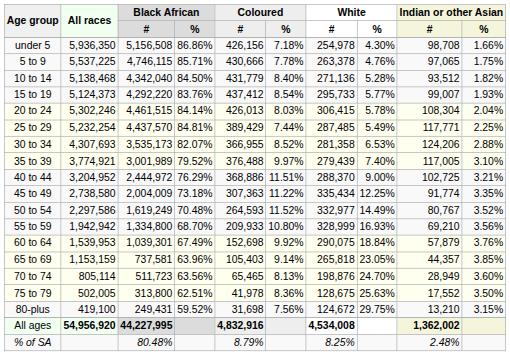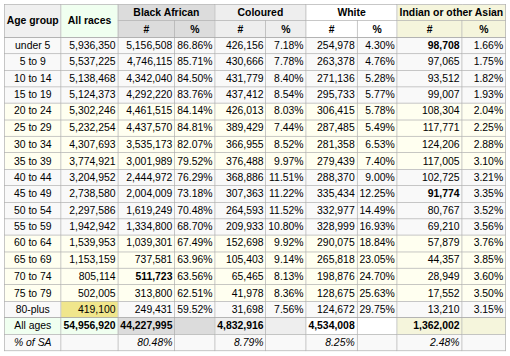(444, 45) normal -> (444, 45) bold
(444, 194) normal -> (444, 194) bold
(154, 276) normal -> (154, 276) bold
(97, 309) no background -> (97, 309) khaki background
